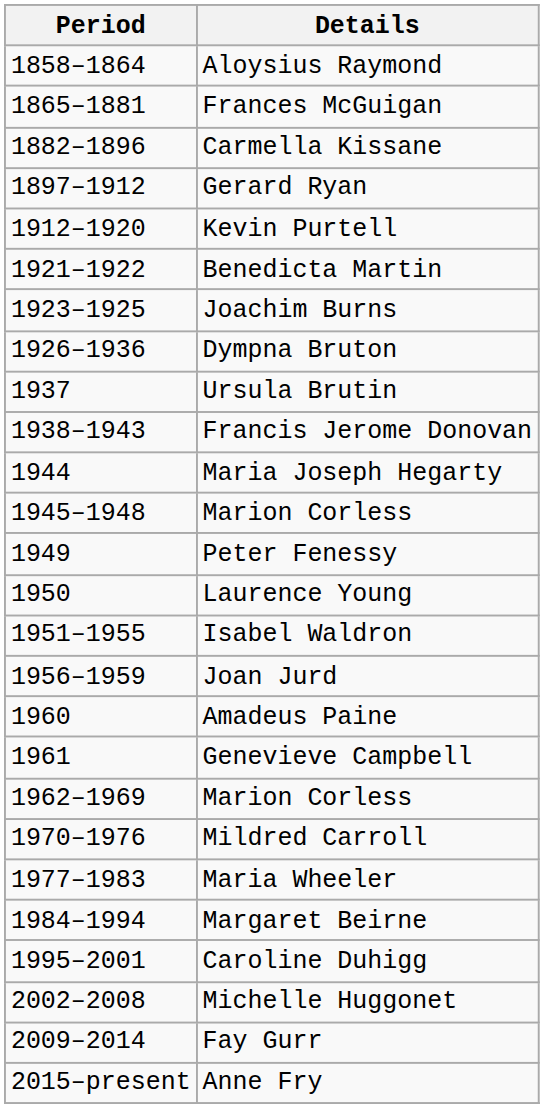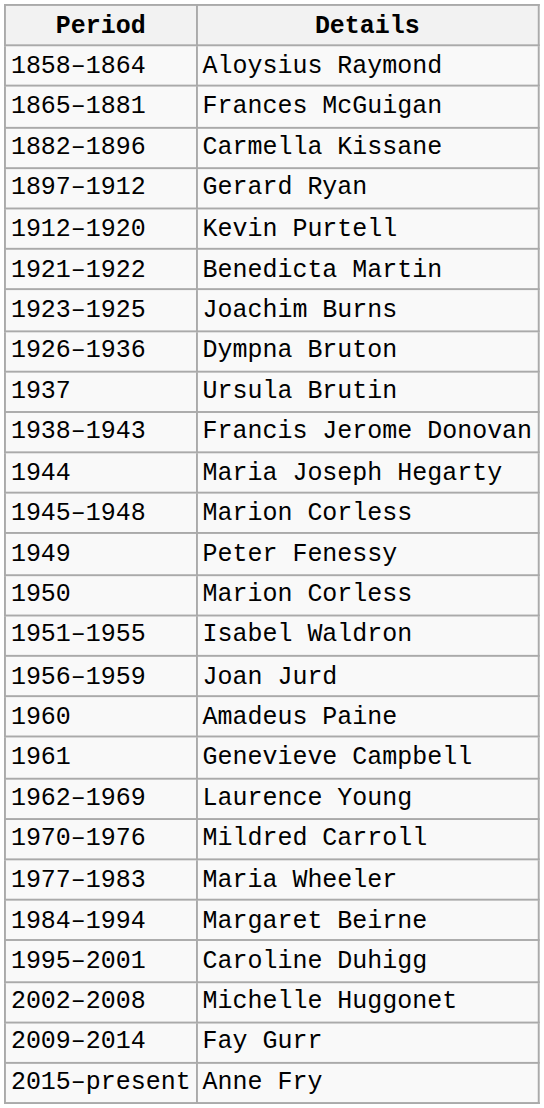(307, 595) Laurence Young -> (307, 595) Marion Corless
(307, 798) Marion Corless -> (307, 798) Laurence Young
